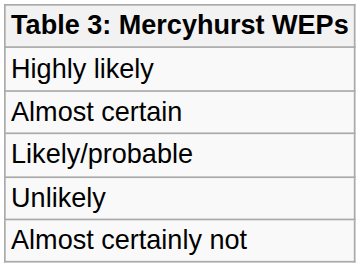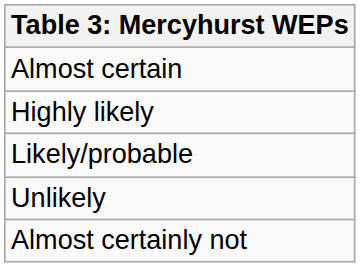(82, 68) Highly likely -> (97, 68) Almost certain
(97, 111) Almost certain -> (82, 111) Highly likely
